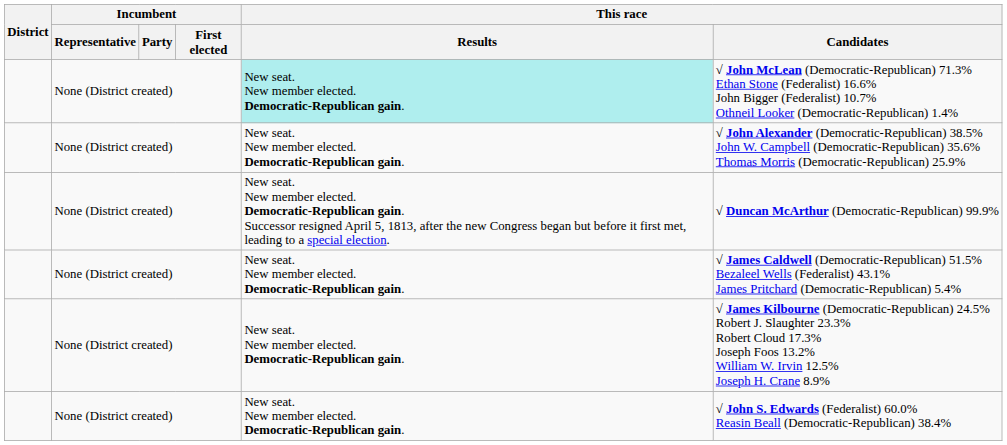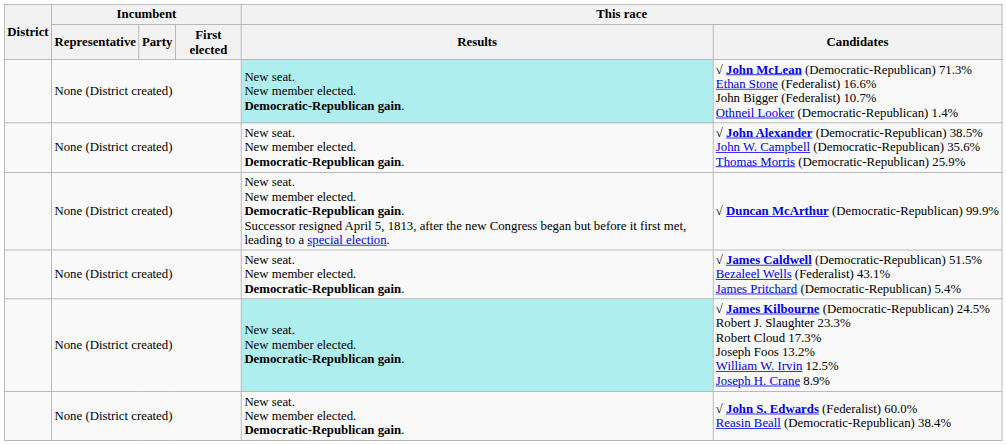(324, 345) no background -> (324, 345) paleturquoise background
